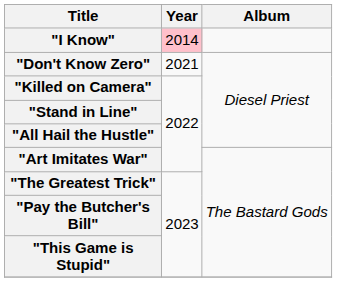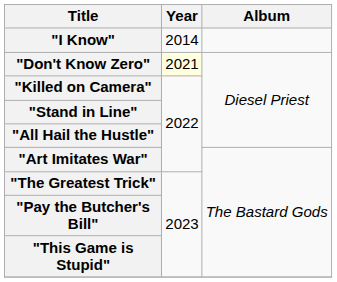(182, 40) pink background -> (182, 40) no background
(182, 64) no background -> (182, 64) lightyellow background
